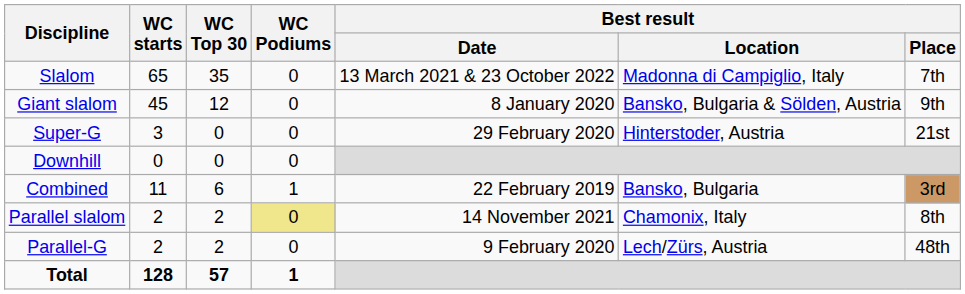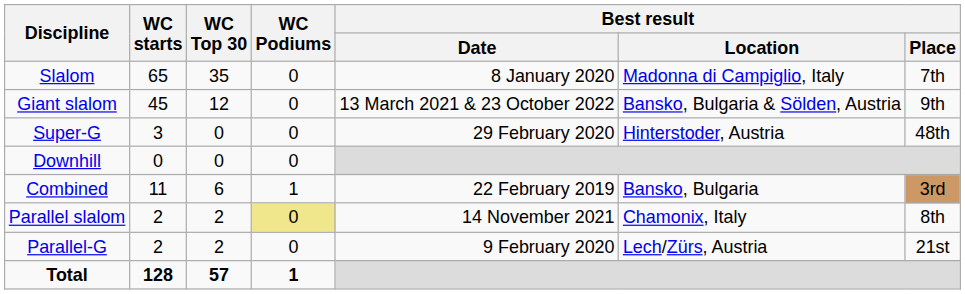(477, 76) 13 March 2021 & 23 October 2022 -> (553, 76) 8 January 2020
(553, 104) 8 January 2020 -> (477, 104) 13 March 2021 & 23 October 2022
(933, 133) 21st -> (933, 133) 48th
(933, 246) 48th -> (933, 246) 21st
